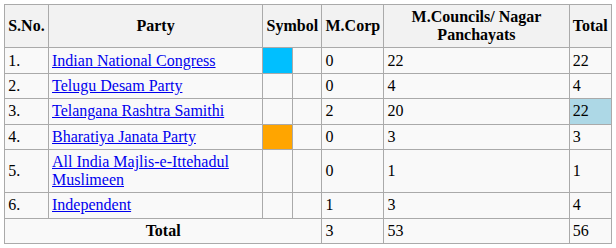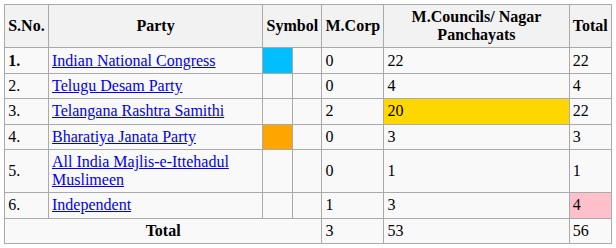(14, 60) normal -> (14, 60) bold
(396, 111) no background -> (396, 111) gold background
(581, 111) lightblue background -> (581, 111) no background
(577, 205) no background -> (577, 205) pink background
